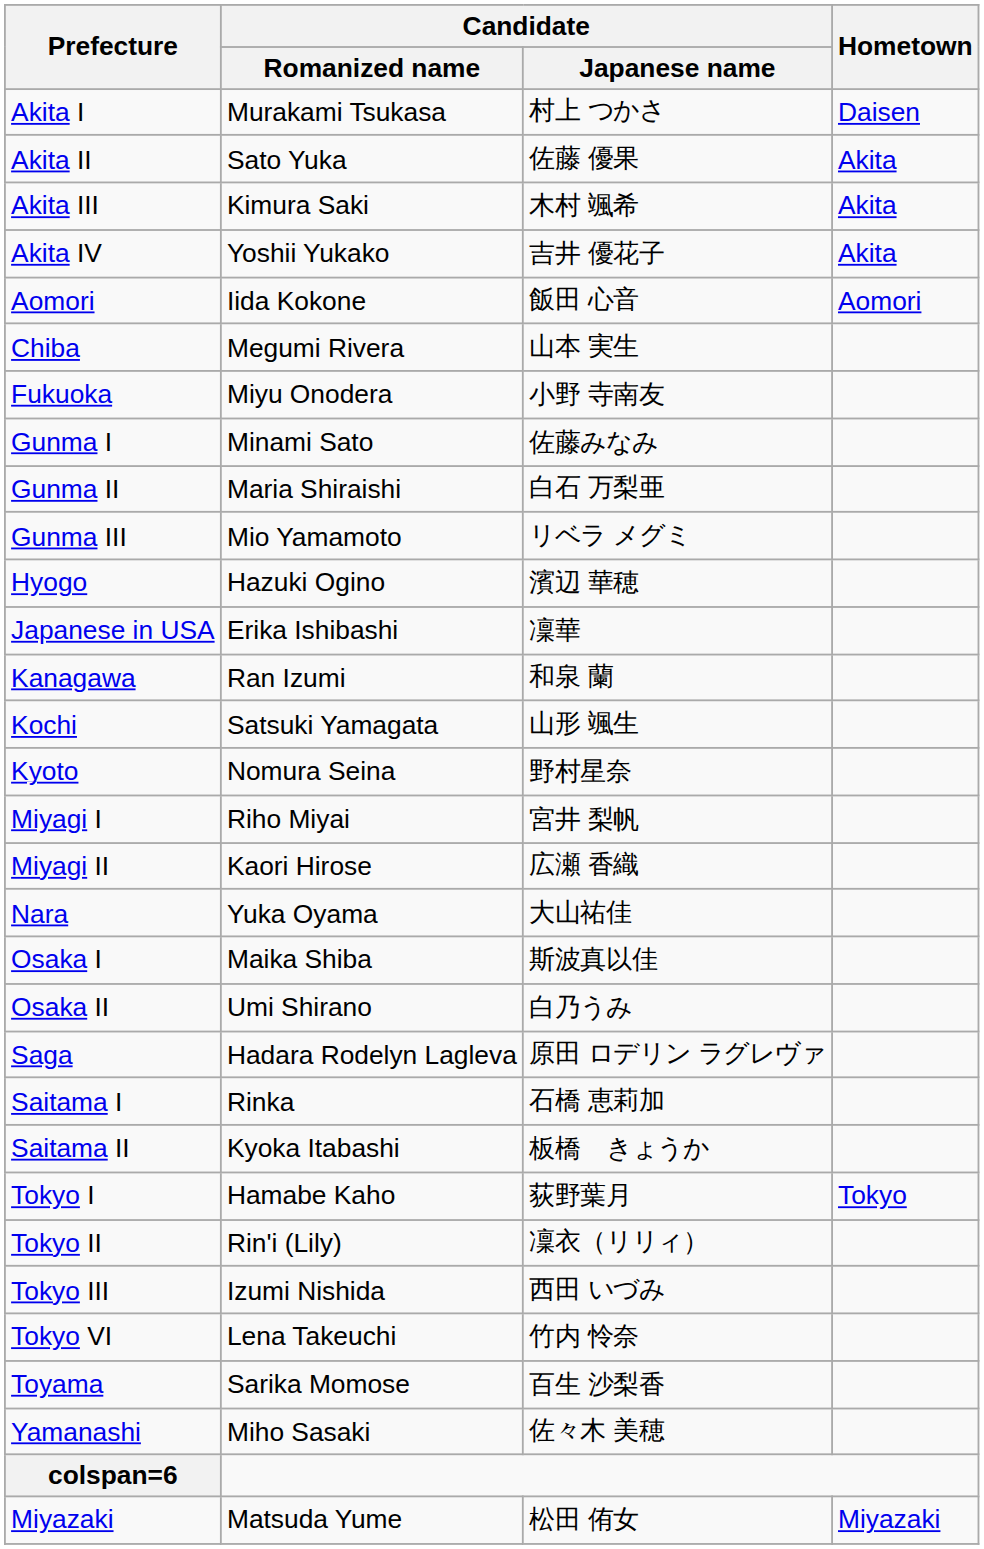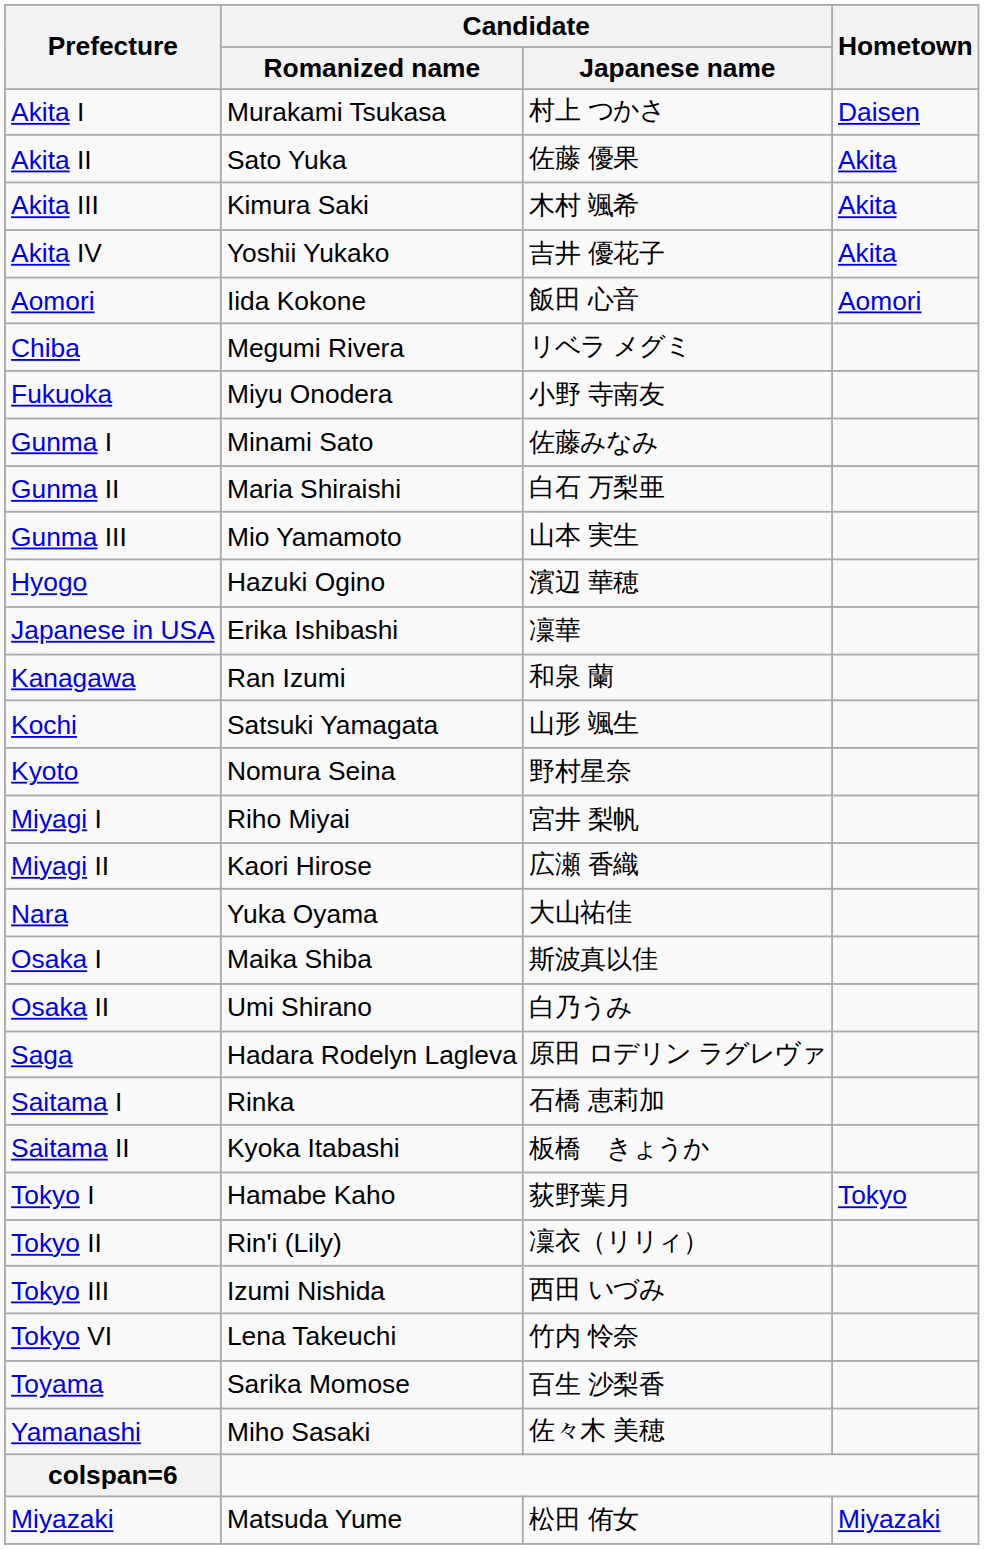(584, 347) 山本 実生 -> (610, 347) リベラ メグミ
(610, 535) リベラ メグミ -> (584, 535) 山本 実生
